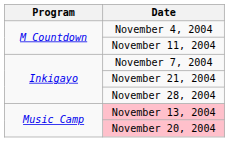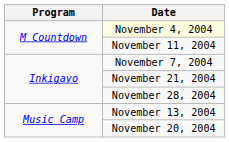(164, 29) no background -> (164, 29) lightyellow background
(164, 112) pink background -> (164, 112) no background
(164, 128) pink background -> (164, 128) no background
